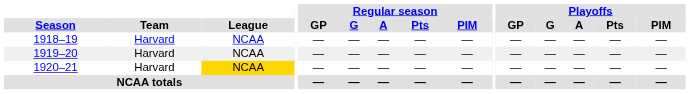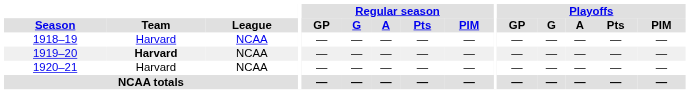(154, 53) normal -> (156, 53) bold
(248, 68) gold background -> (252, 68) no background
